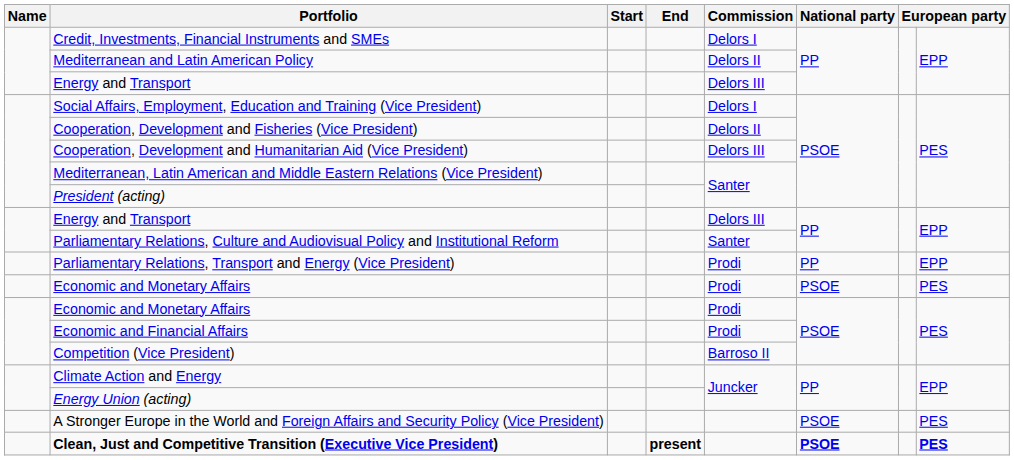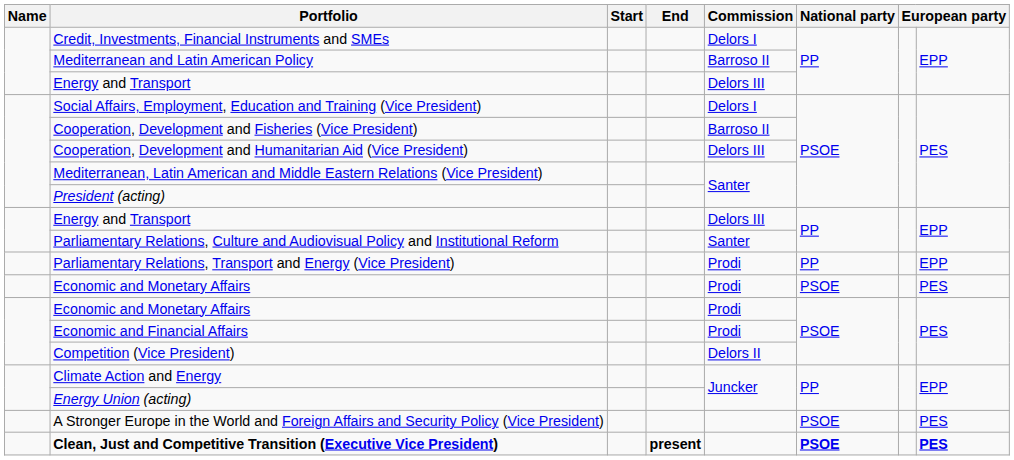(734, 61) Delors II -> (739, 61) Barroso II
(734, 129) Delors II -> (739, 129) Barroso II
(739, 354) Barroso II -> (734, 354) Delors II
